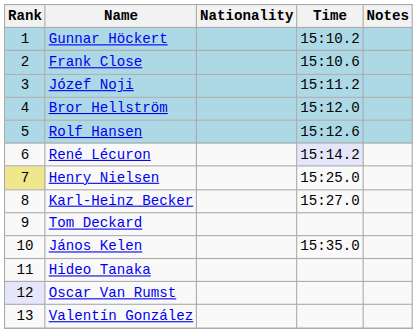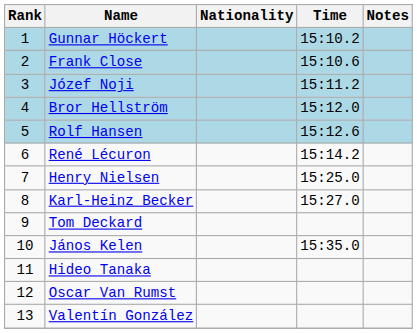(330, 155) lavender background -> (330, 155) no background
(25, 178) khaki background -> (25, 178) no background
(25, 293) lavender background -> (25, 293) no background
